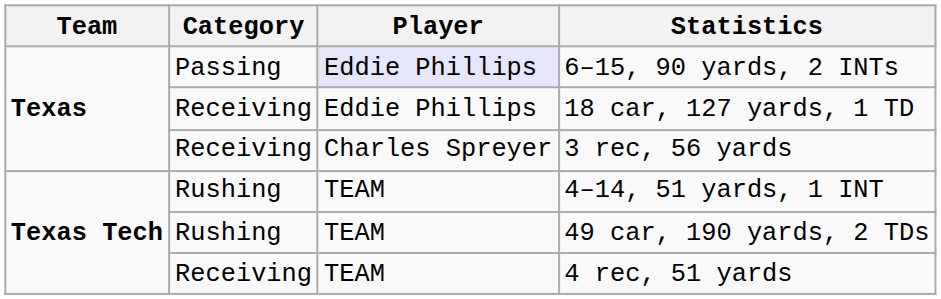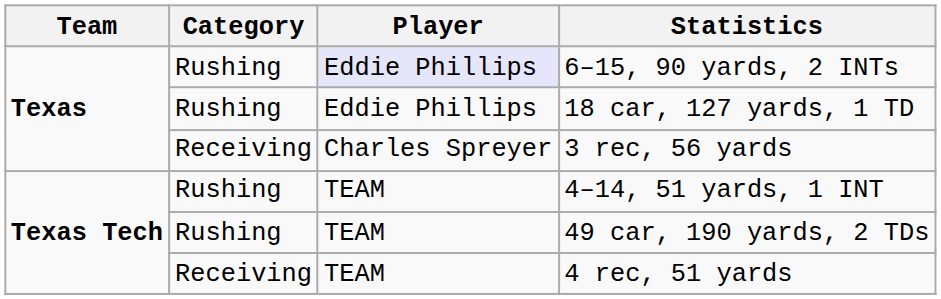(228, 67) Passing -> (228, 67) Rushing
(244, 109) Receiving -> (228, 109) Rushing
